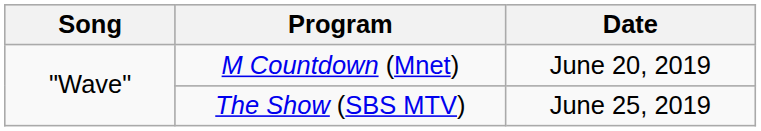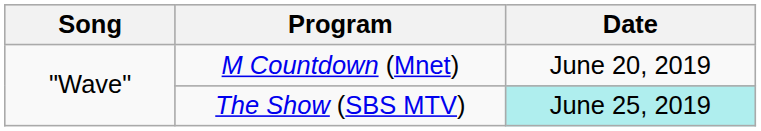(630, 105) no background -> (630, 105) paleturquoise background
